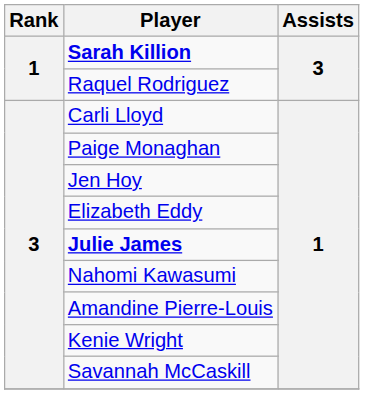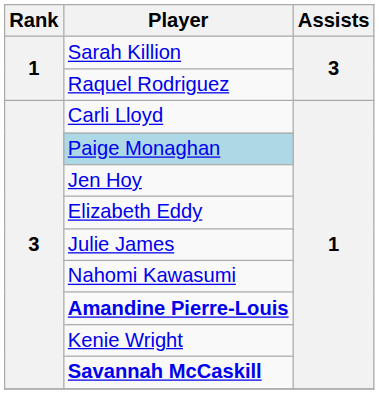(129, 52) bold -> (124, 52) normal
(144, 148) no background -> (144, 148) lightblue background
(125, 244) bold -> (121, 244) normal
(170, 308) normal -> (178, 308) bold
(159, 372) normal -> (165, 372) bold
